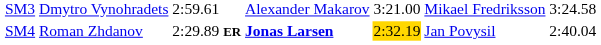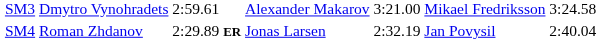(289, 30) bold -> (285, 30) normal
(397, 30) gold background -> (397, 30) no background
